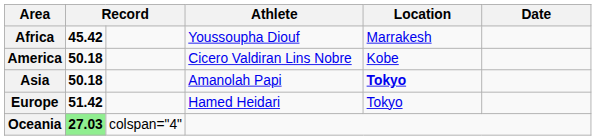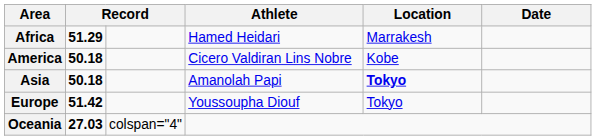(85, 37) 45.42 -> (85, 37) 51.29
(244, 37) Youssoupha Diouf -> (234, 37) Hamed Heidari
(234, 102) Hamed Heidari -> (244, 102) Youssoupha Diouf
(85, 124) lightgreen background -> (85, 124) no background
